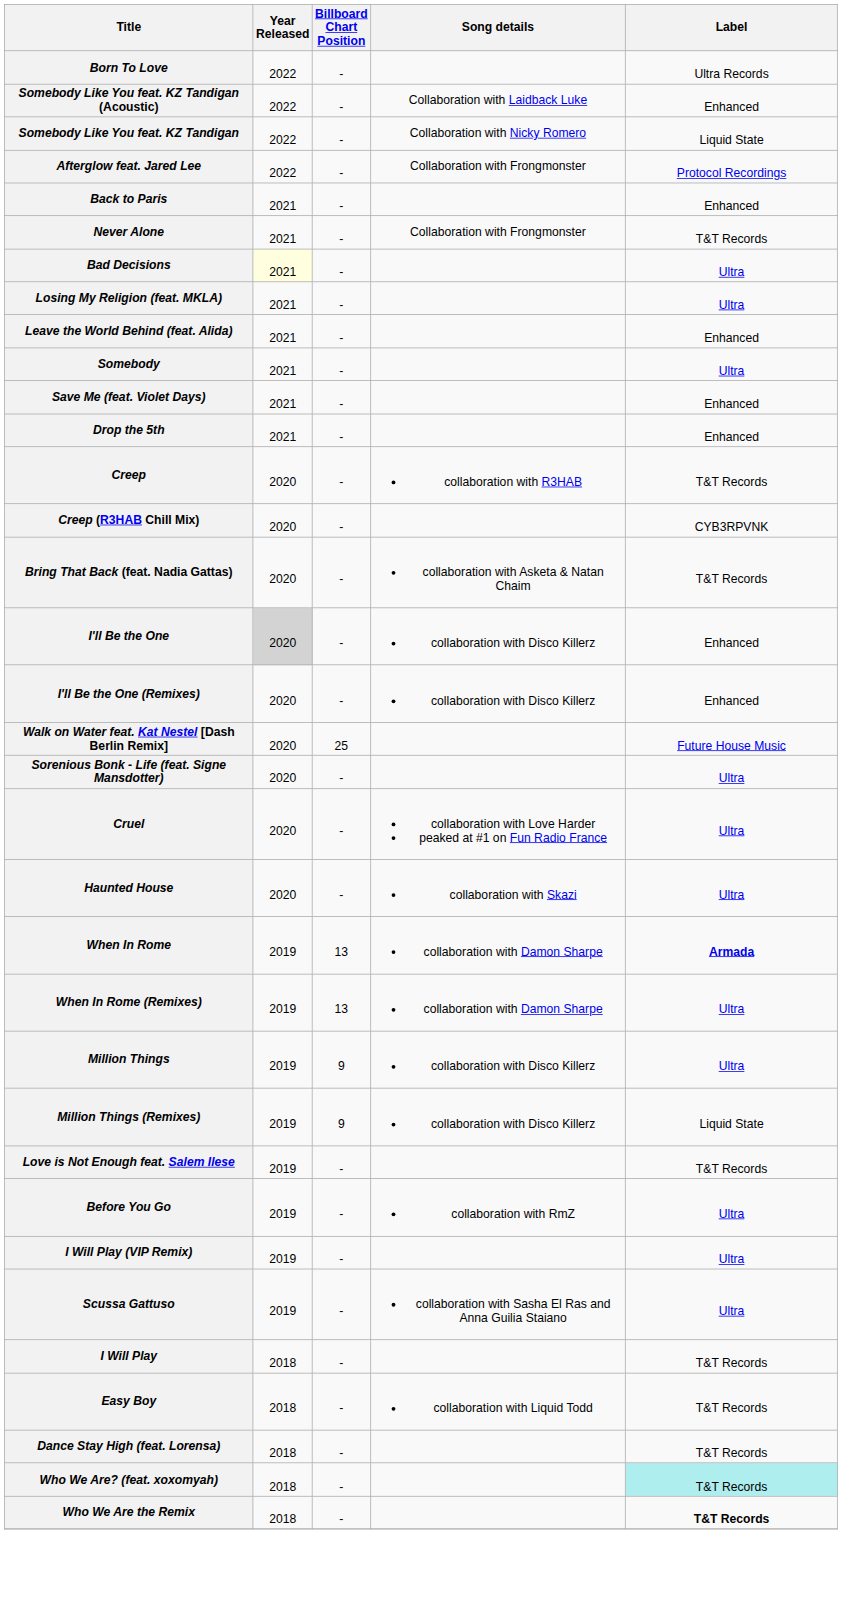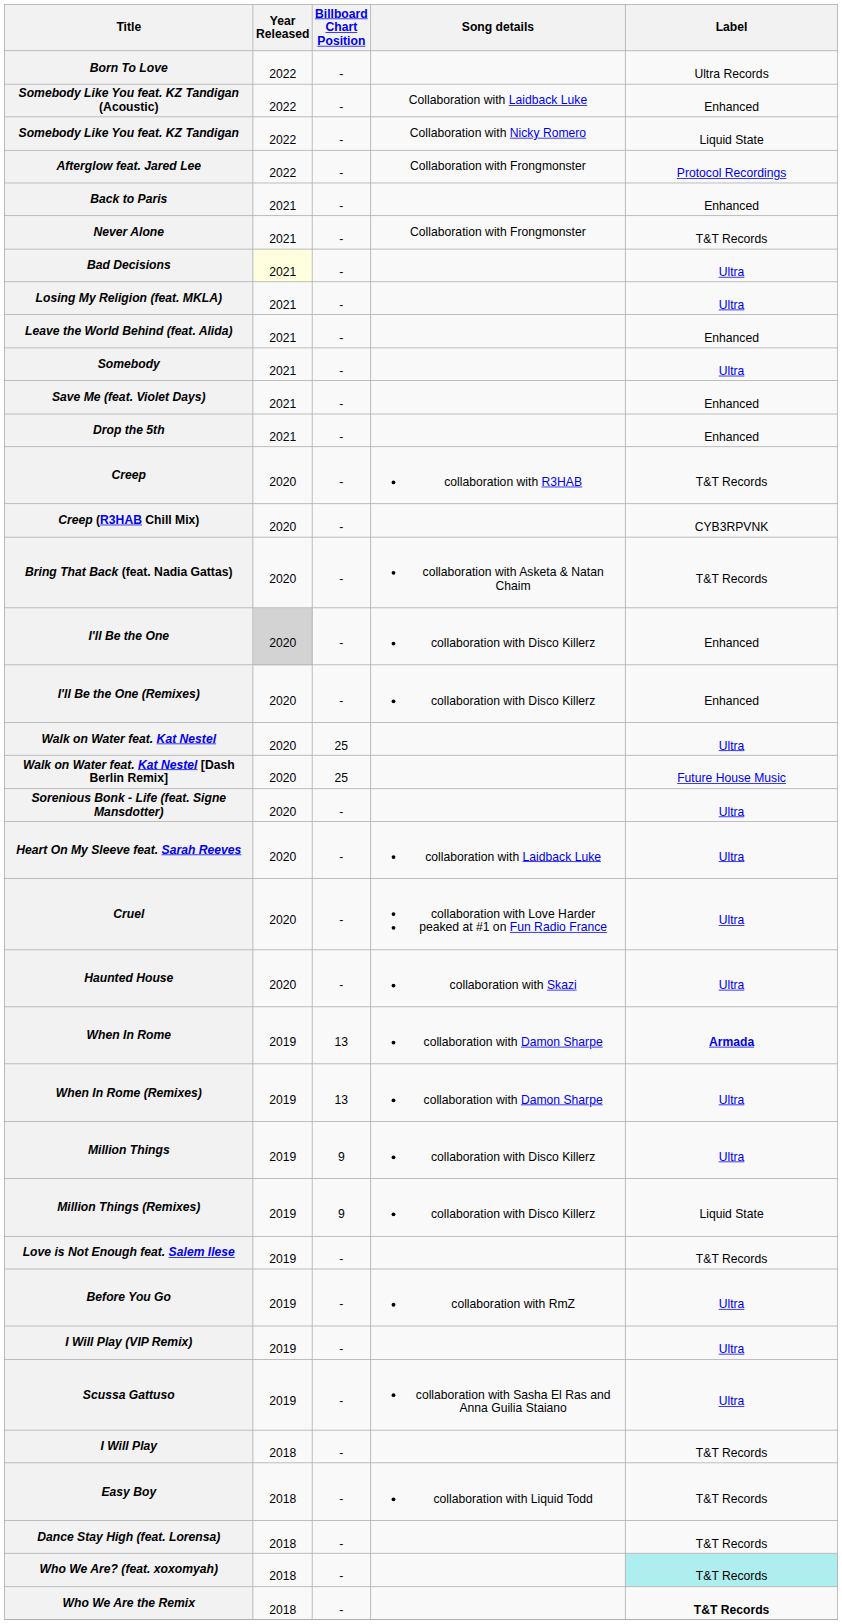+ row: (129, 738)
+ row: (129, 850)
